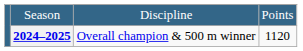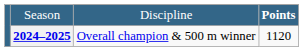(277, 15) normal -> (279, 15) bold
